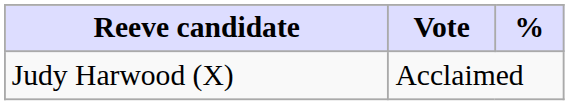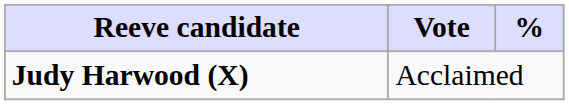(123, 74) normal -> (130, 74) bold
